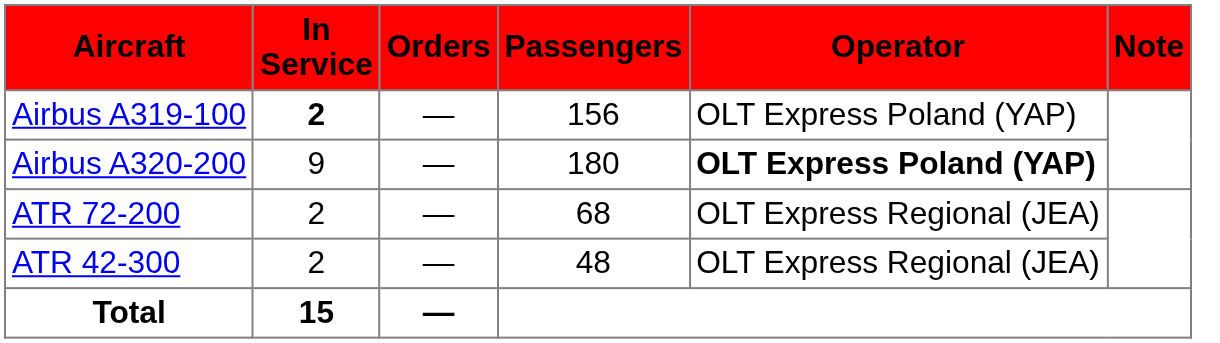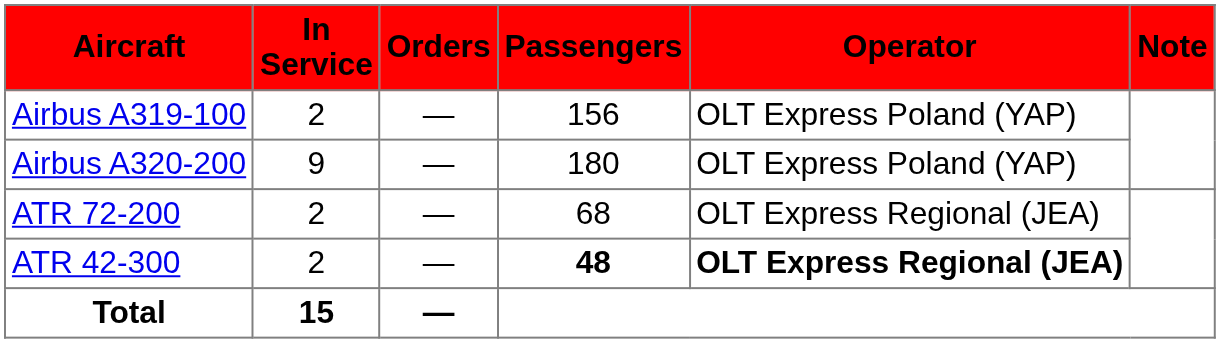(316, 114) bold -> (316, 114) normal
(896, 163) bold -> (886, 163) normal
(593, 262) normal -> (593, 262) bold
(898, 262) normal -> (910, 262) bold
